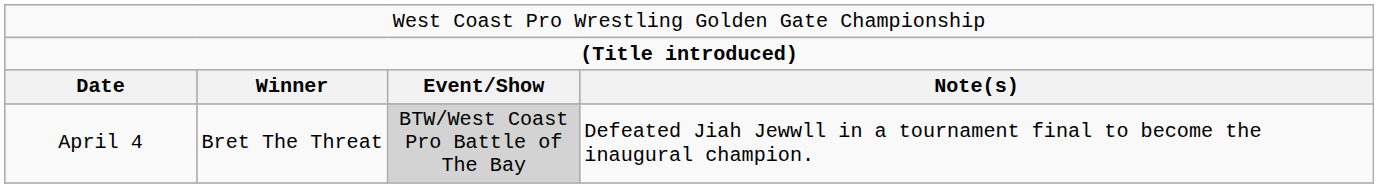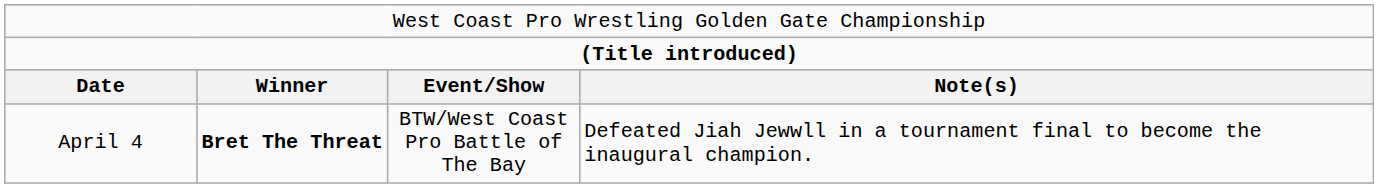(292, 143) normal -> (292, 143) bold
(484, 143) lightgrey background -> (484, 143) no background
